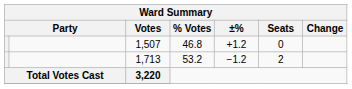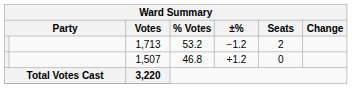rows swapped: (148, 60) <-> (148, 44)
